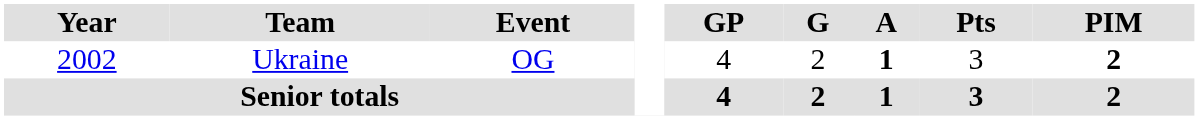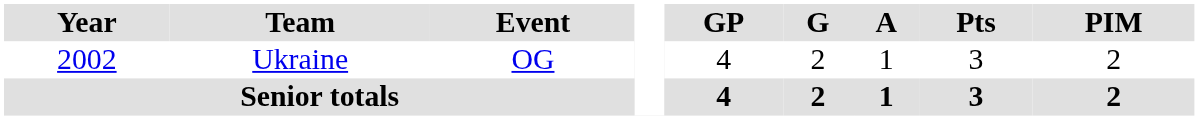(886, 59) bold -> (886, 59) normal
(1114, 59) bold -> (1114, 59) normal
